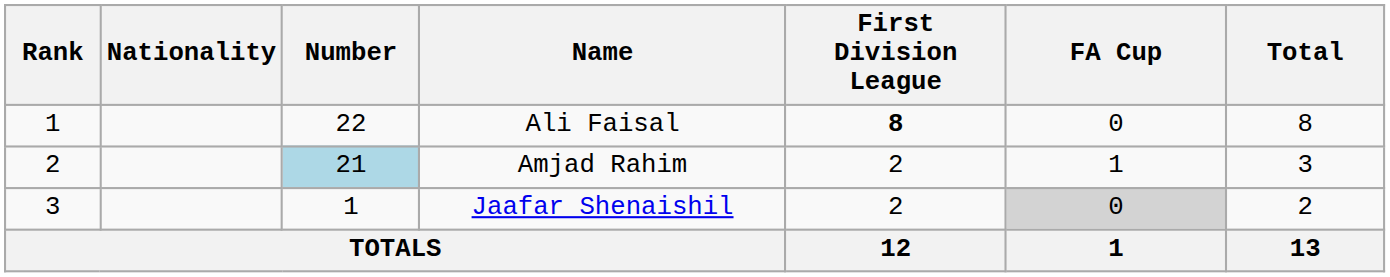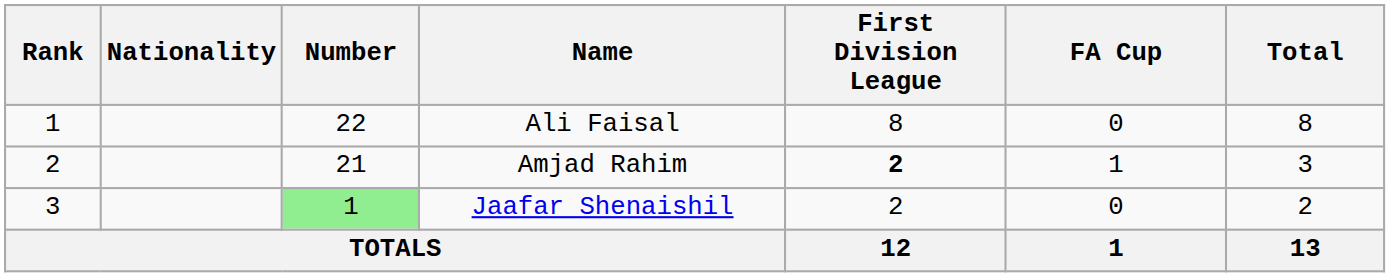(896, 126) bold -> (896, 126) normal
(351, 167) lightblue background -> (351, 167) no background
(896, 167) normal -> (896, 167) bold
(351, 209) no background -> (351, 209) lightgreen background
(1116, 209) lightgrey background -> (1116, 209) no background
